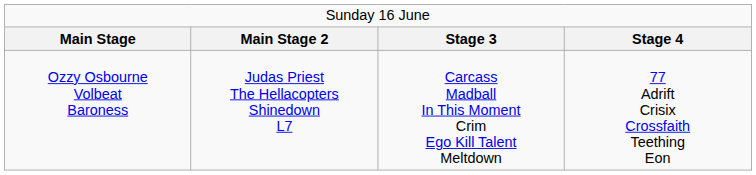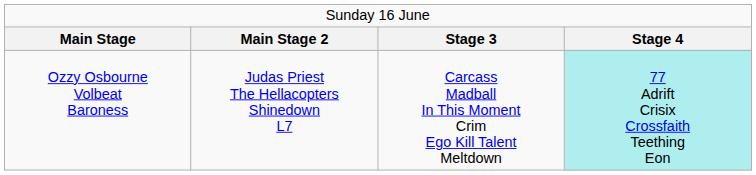(658, 118) no background -> (658, 118) paleturquoise background
